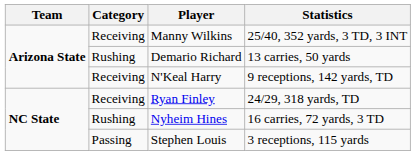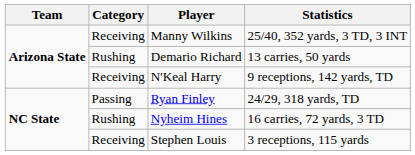(118, 98) Receiving -> (112, 98) Passing
(112, 139) Passing -> (118, 139) Receiving
